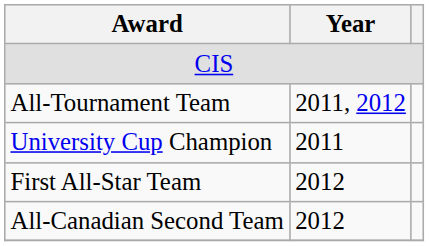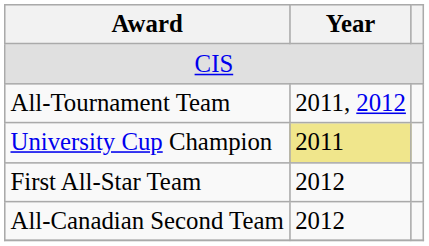(320, 142) no background -> (320, 142) khaki background
